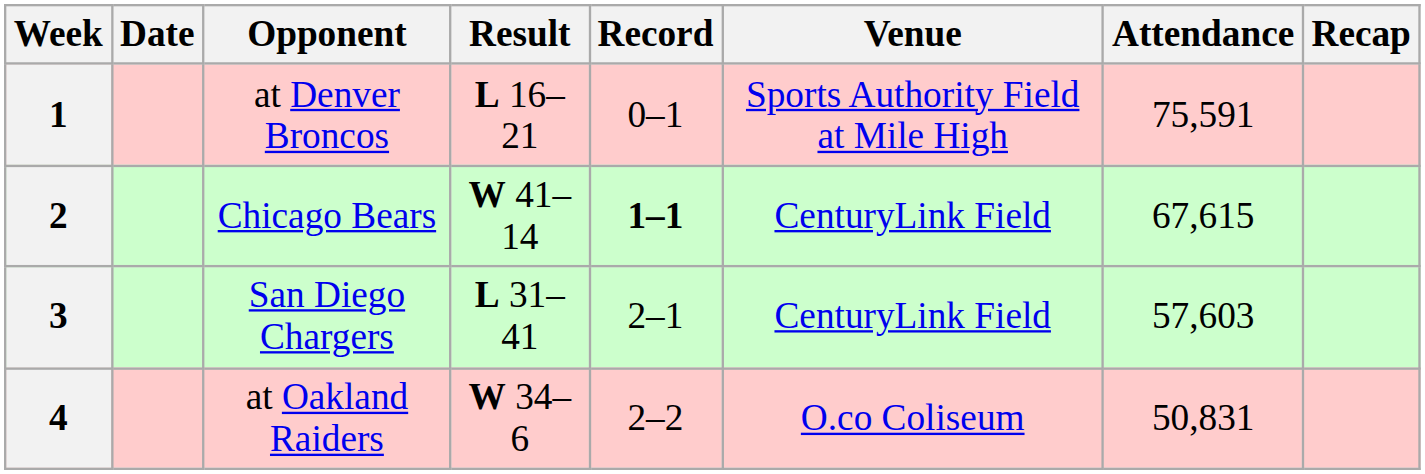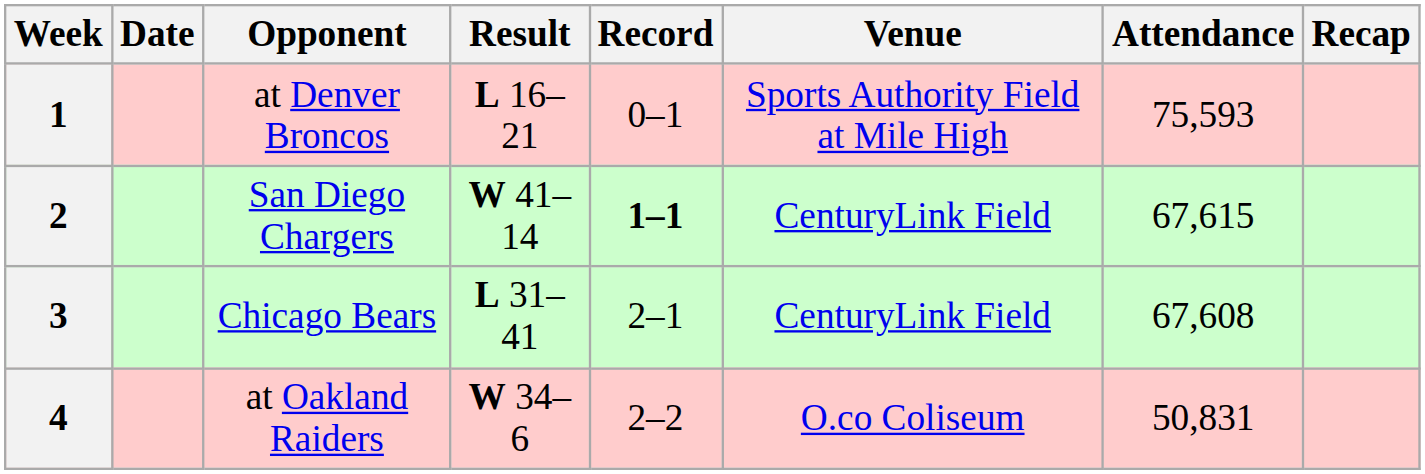(1203, 114) 75,591 -> (1203, 114) 75,593
(327, 215) Chicago Bears -> (327, 215) San Diego Chargers
(327, 316) San Diego Chargers -> (327, 316) Chicago Bears
(1203, 316) 57,603 -> (1203, 316) 67,608
